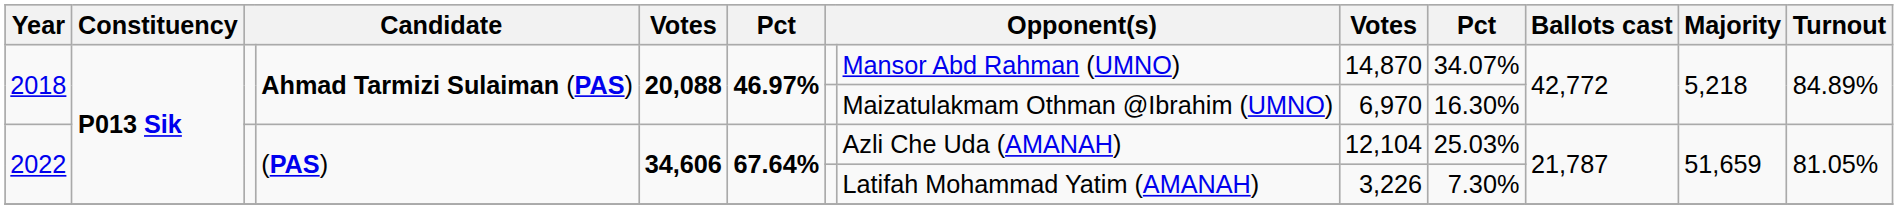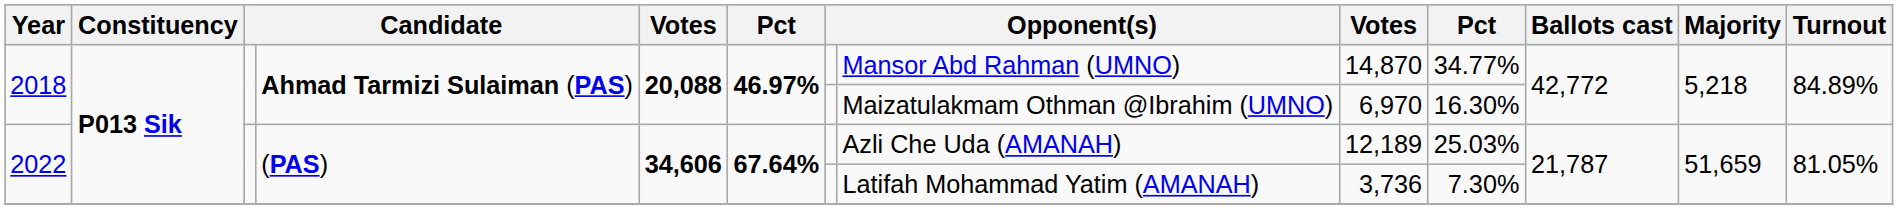(1477, 65) 34.07% -> (1477, 65) 34.77%
(1384, 145) 12,104 -> (1384, 145) 12,189
(1391, 185) 3,226 -> (1391, 185) 3,736
